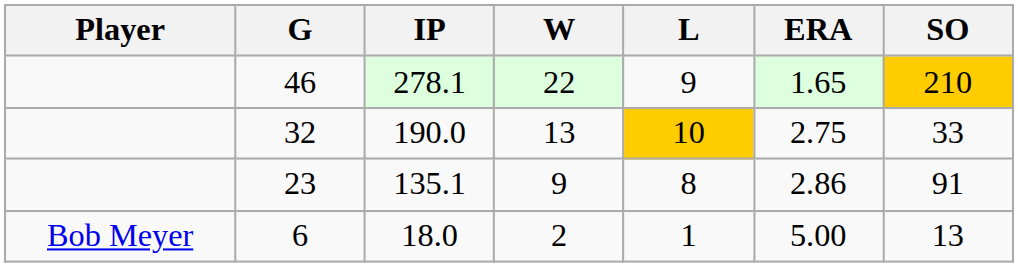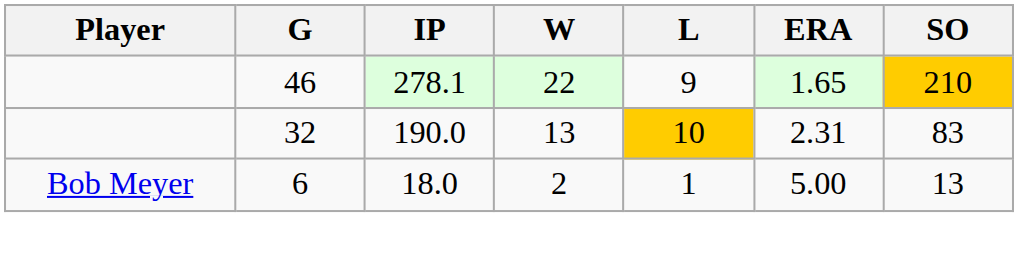(818, 132) 2.75 -> (818, 132) 2.31
(948, 132) 33 -> (948, 132) 83
- row: (300, 183)
